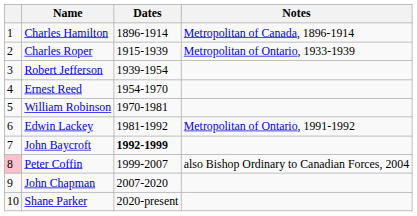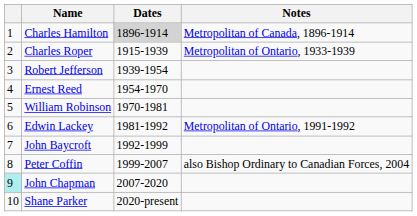(142, 32) no background -> (142, 32) lightgrey background
(142, 145) bold -> (142, 145) normal
(10, 164) pink background -> (10, 164) no background
(10, 182) no background -> (10, 182) paleturquoise background
